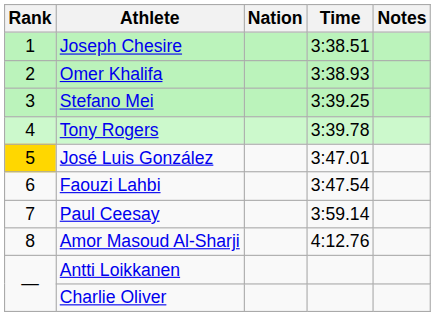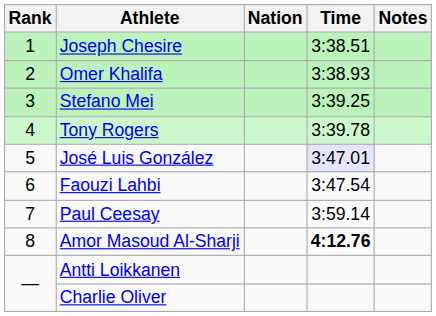(30, 158) gold background -> (30, 158) no background
(340, 158) no background -> (341, 158) lavender background
(340, 241) normal -> (341, 241) bold
